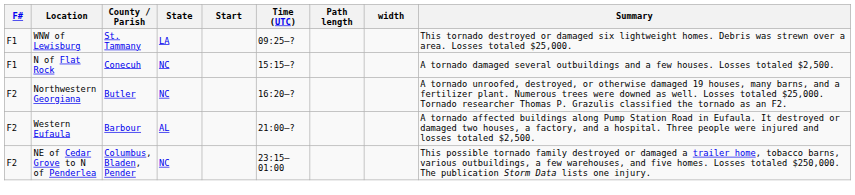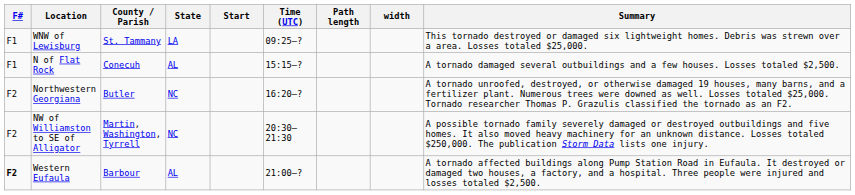(164, 65) NC -> (173, 65) AL
+ row: (62, 134)
(12, 129) normal -> (12, 173) bold
- row: (65, 163)
